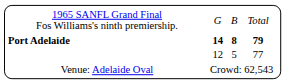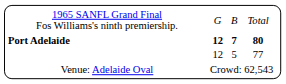(218, 40) 14 -> (218, 40) 12
(234, 40) 8 -> (234, 40) 7
(258, 40) 79 -> (258, 40) 80
